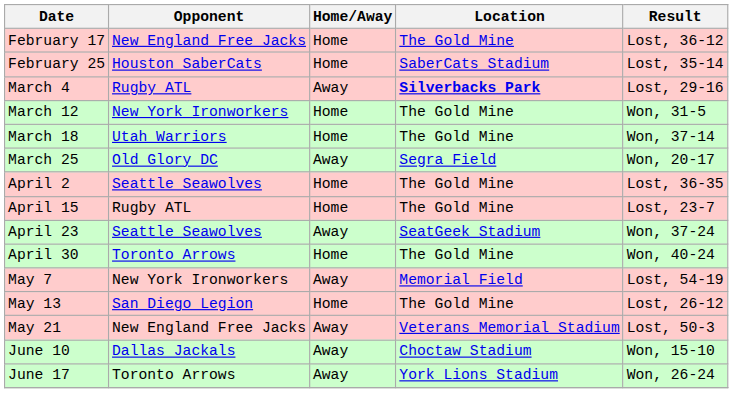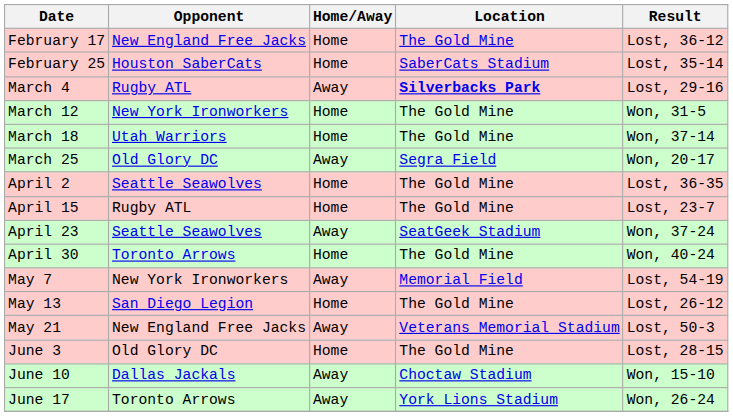+ row: (35, 352)
